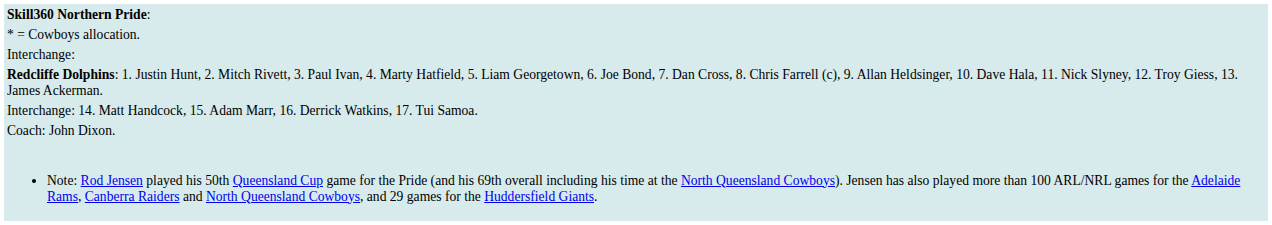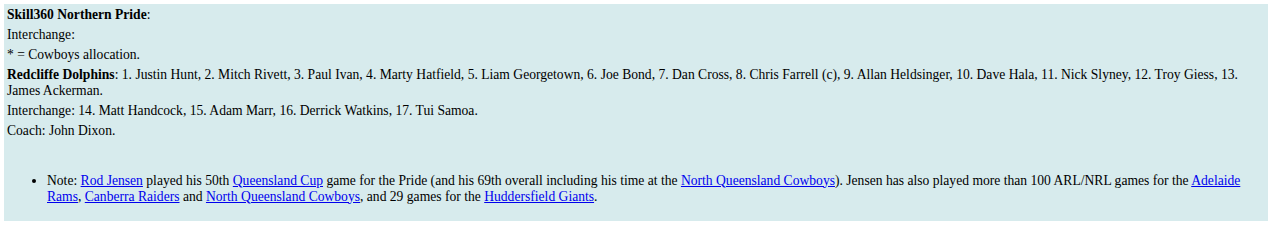(74, 34) * = Cowboys allocation. -> (41, 34) Interchange:
(41, 54) Interchange: -> (74, 54) * = Cowboys allocation.
